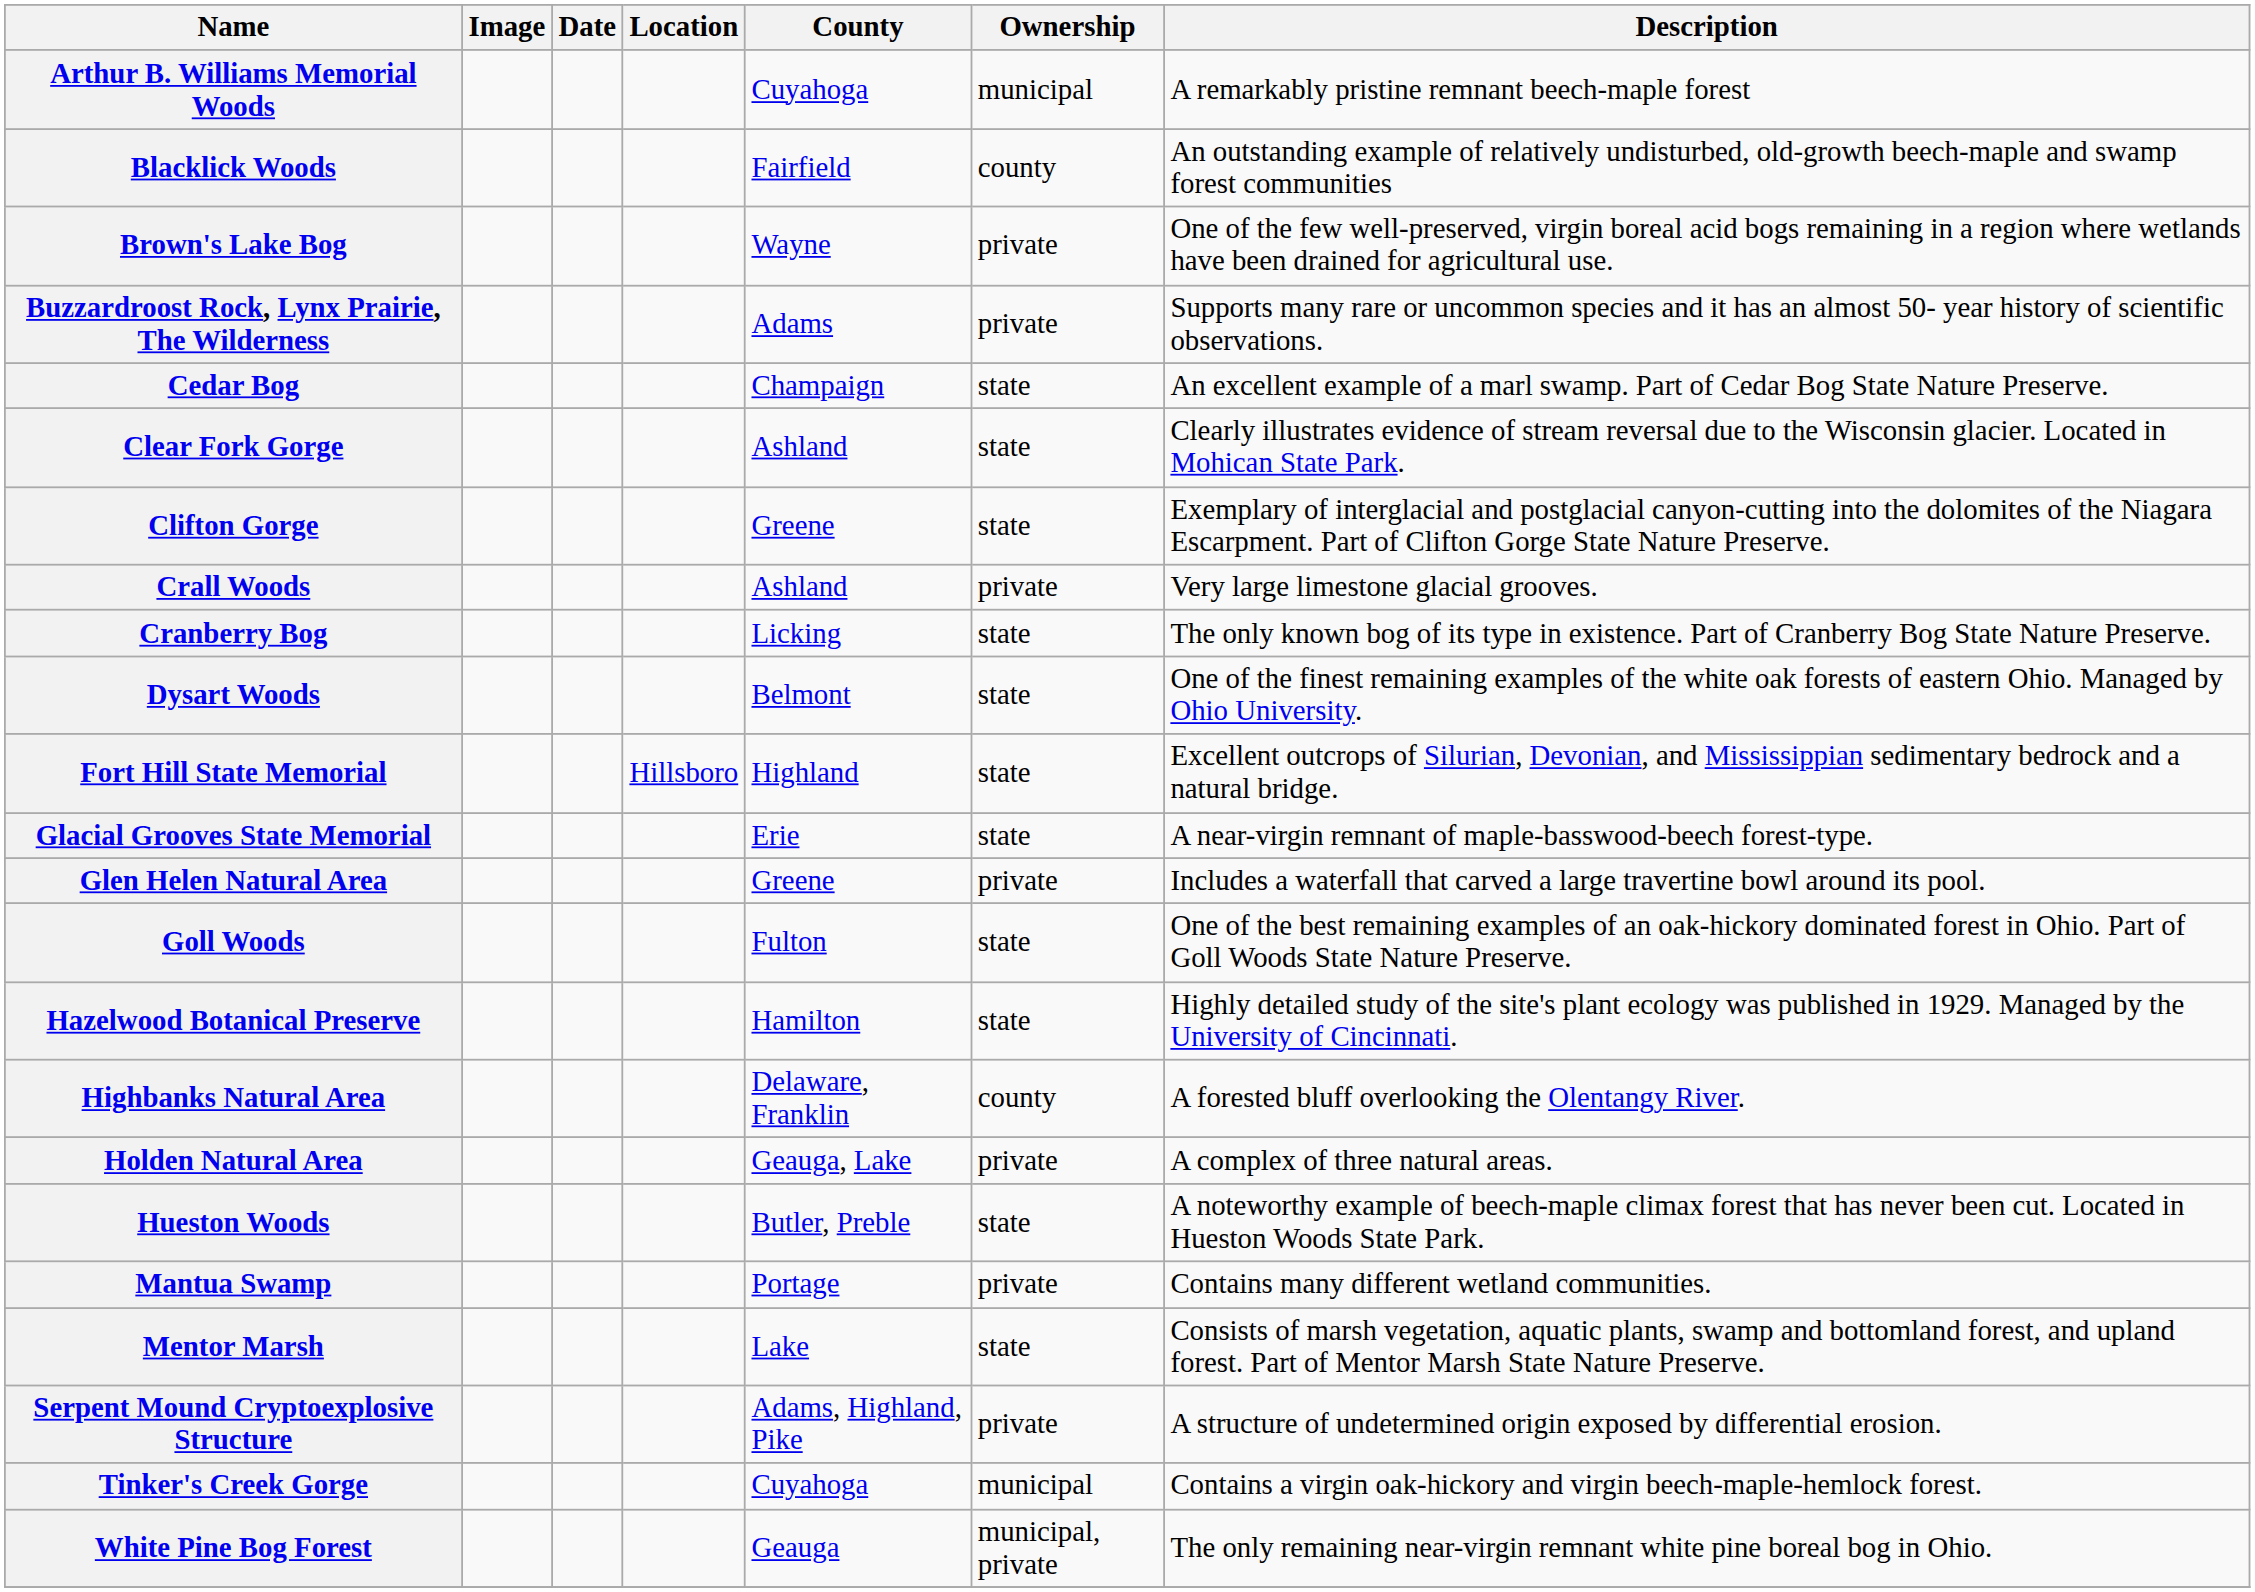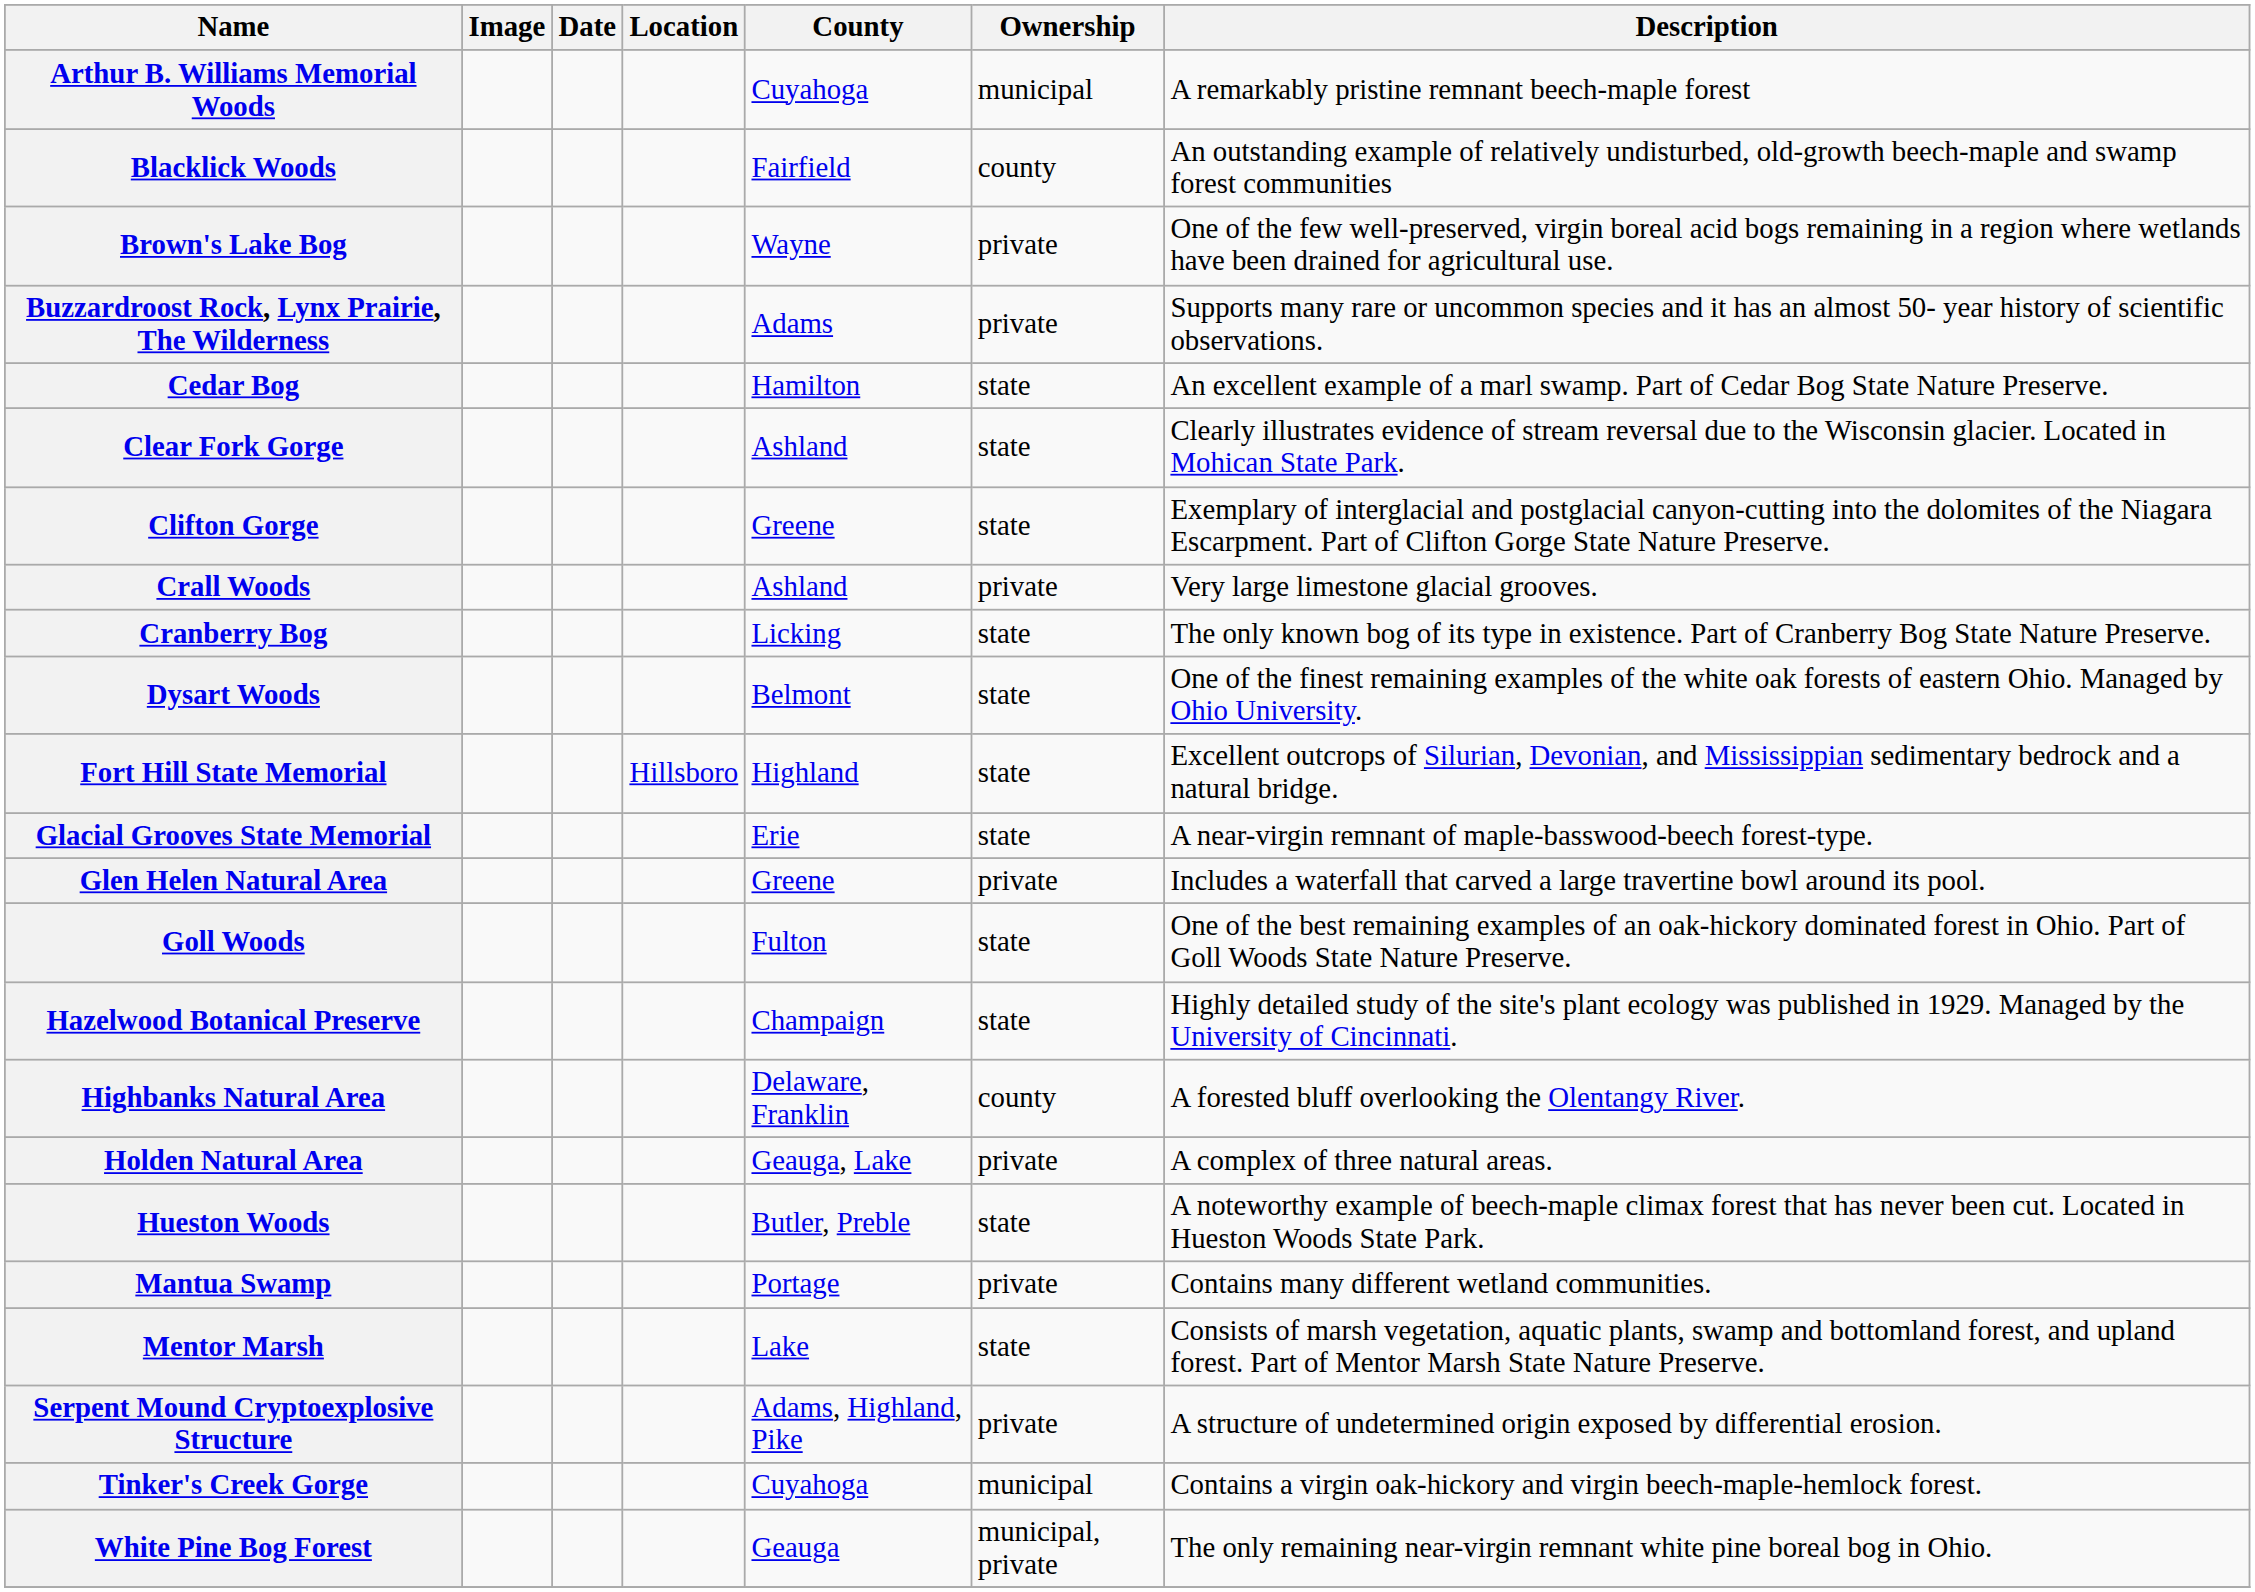(818, 385) Champaign -> (806, 385) Hamilton
(806, 1020) Hamilton -> (818, 1020) Champaign
